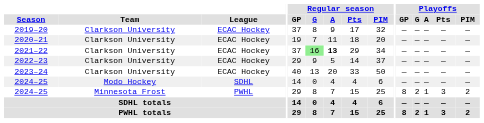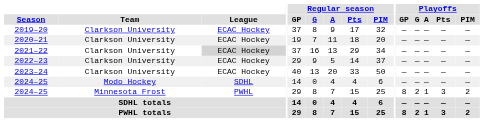(244, 51) no background -> (244, 51) lightgrey background
(315, 51) lightgreen background -> (315, 51) no background
(333, 51) bold -> (333, 51) normal
